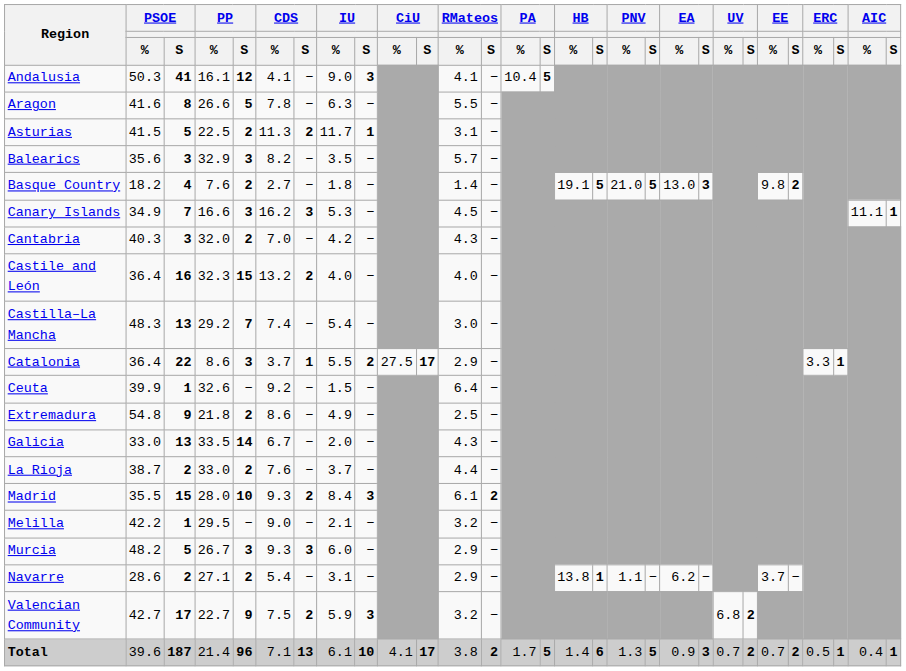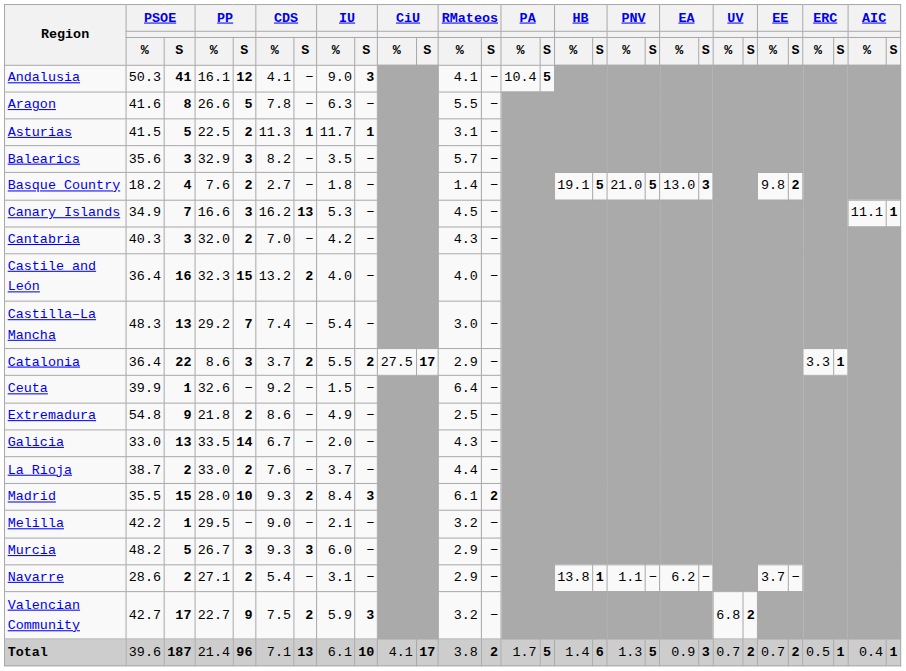(309, 132) 2 -> (309, 132) 1
(309, 213) 3 -> (305, 213) 13
(309, 362) 1 -> (309, 362) 2
